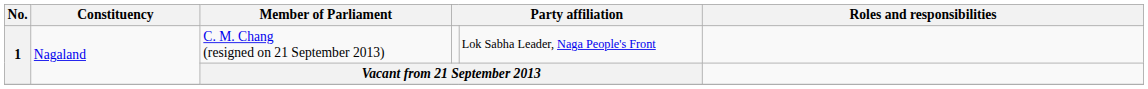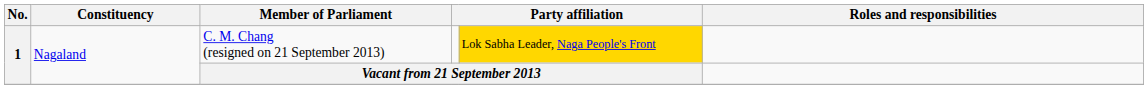(559, 44) no background -> (559, 44) gold background
